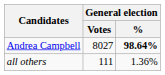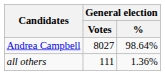(141, 45) bold -> (142, 45) normal
